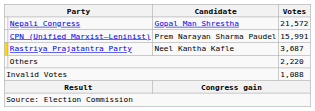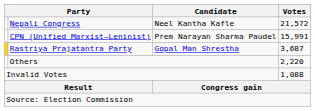(197, 23) Gopal Man Shrestha -> (194, 23) Neel Kantha Kafle
(194, 49) Neel Kantha Kafle -> (197, 49) Gopal Man Shrestha
